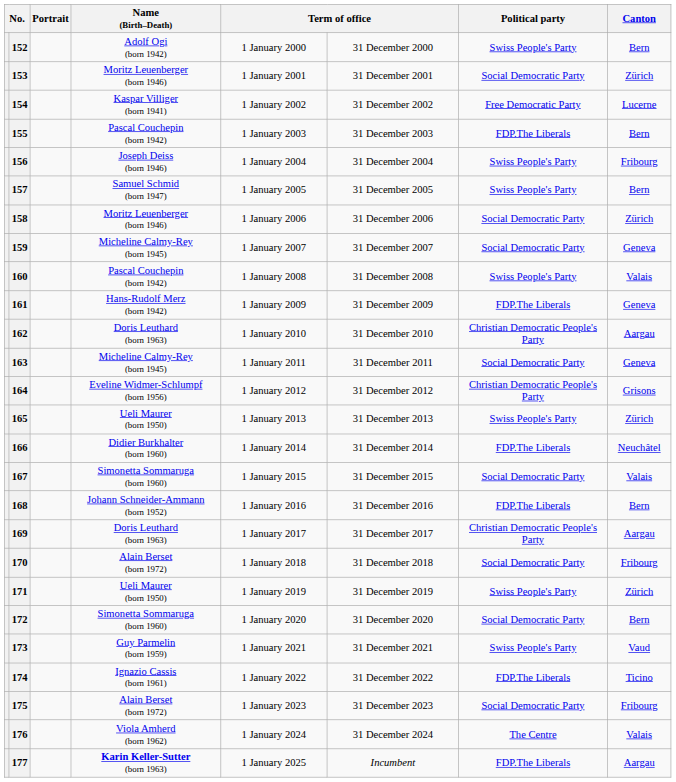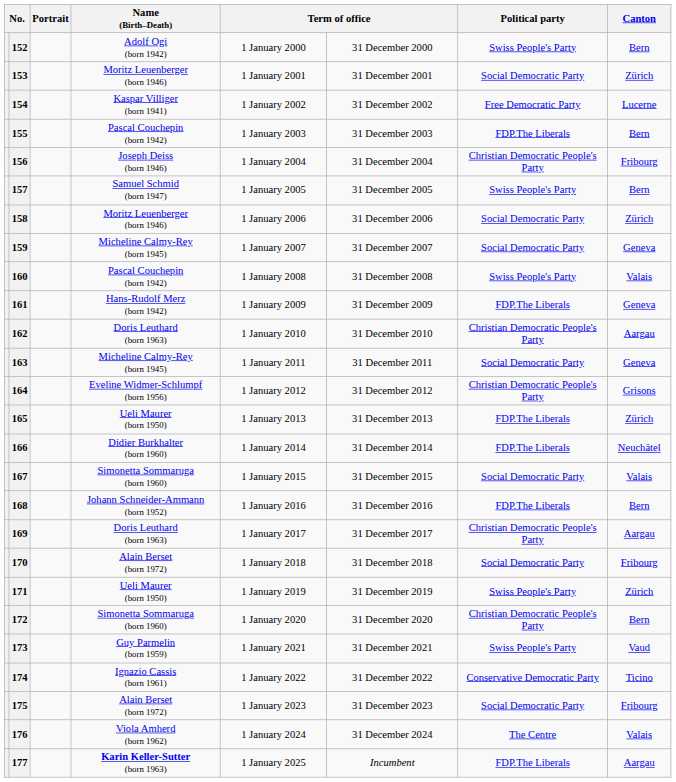(533, 161) Swiss People's Party -> (533, 161) Christian Democratic People's Party
(533, 419) Swiss People's Party -> (533, 419) FDP.The Liberals
(533, 619) Social Democratic Party -> (533, 619) Christian Democratic People's Party
(533, 677) FDP.The Liberals -> (533, 677) Conservative Democratic Party
